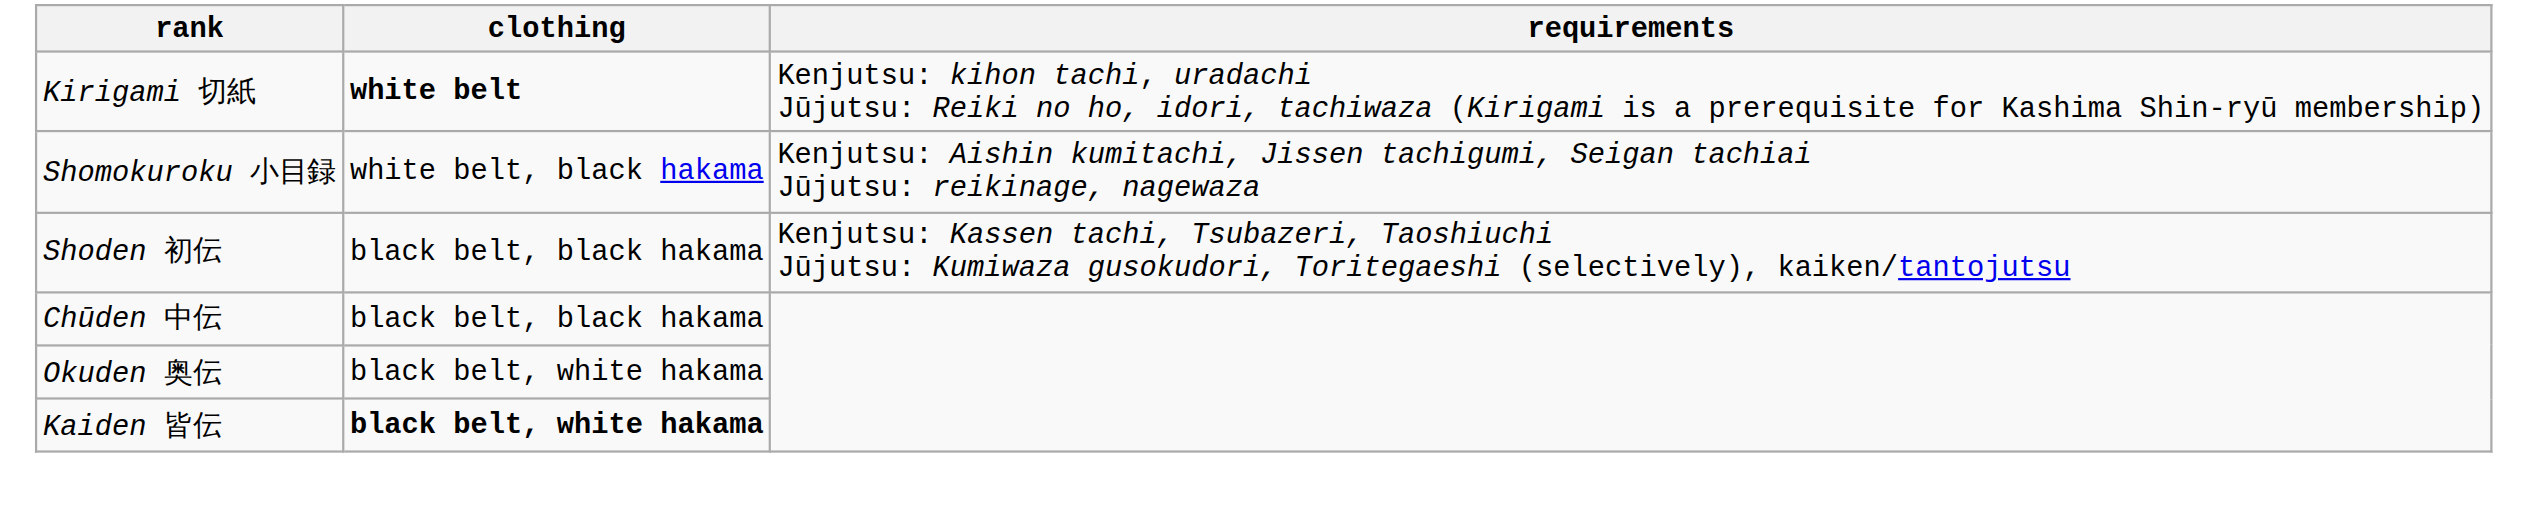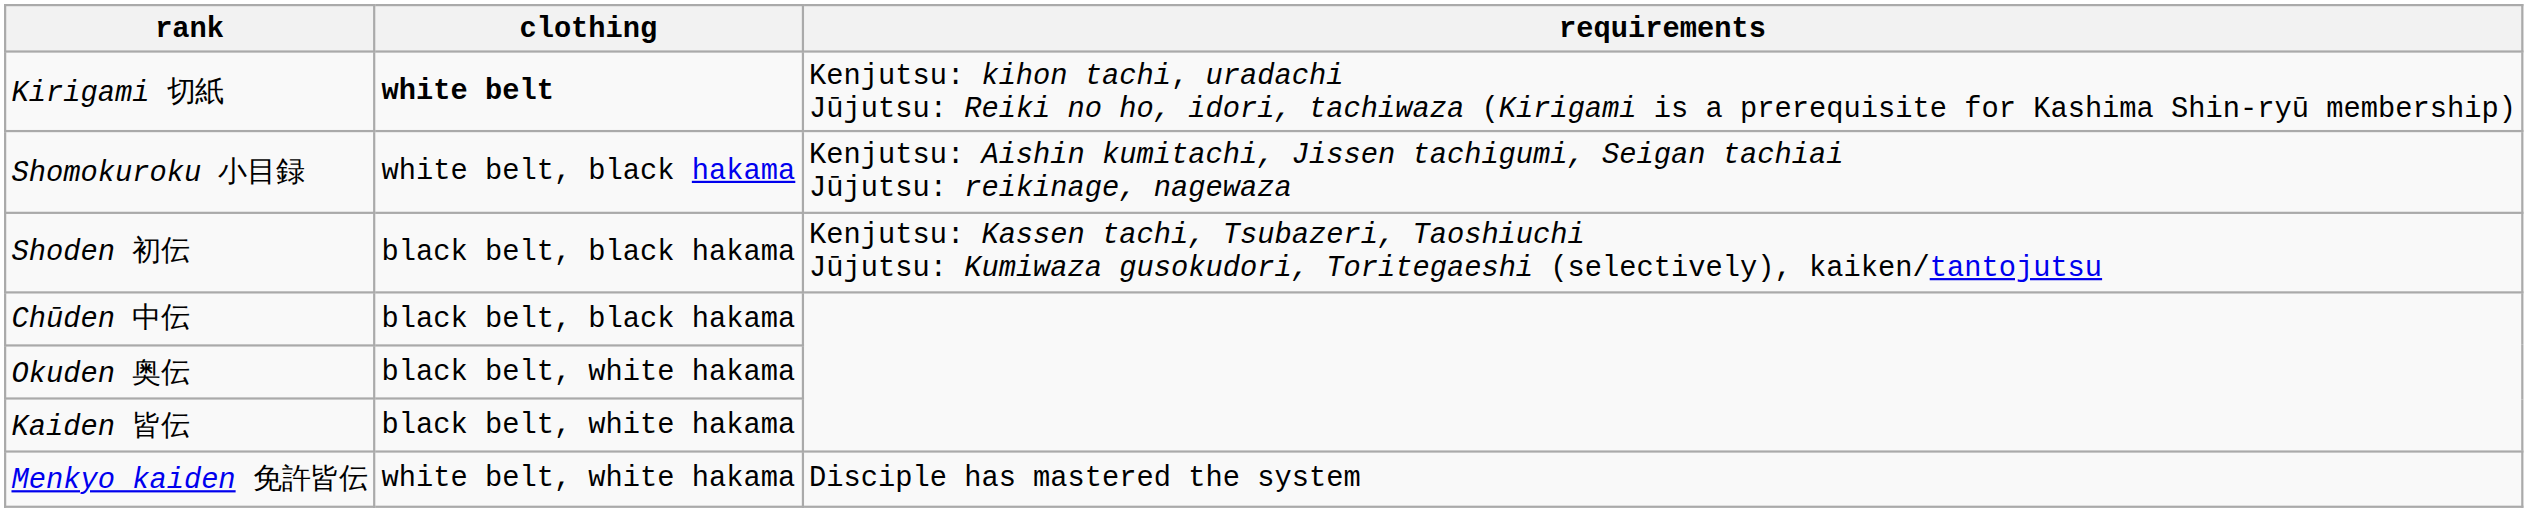(557, 425) bold -> (588, 425) normal
+ row: (190, 480)
